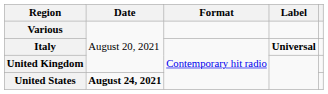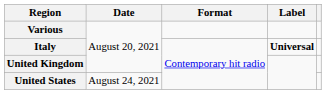(125, 81) bold -> (124, 81) normal
